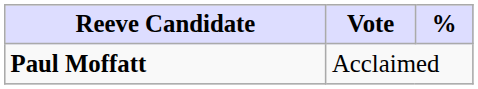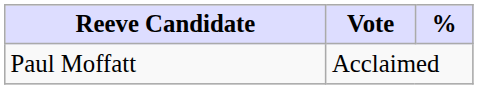(78, 63) bold -> (73, 63) normal
